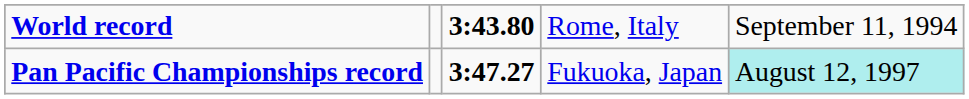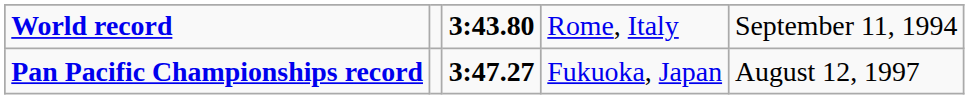(827, 70) paleturquoise background -> (827, 70) no background
